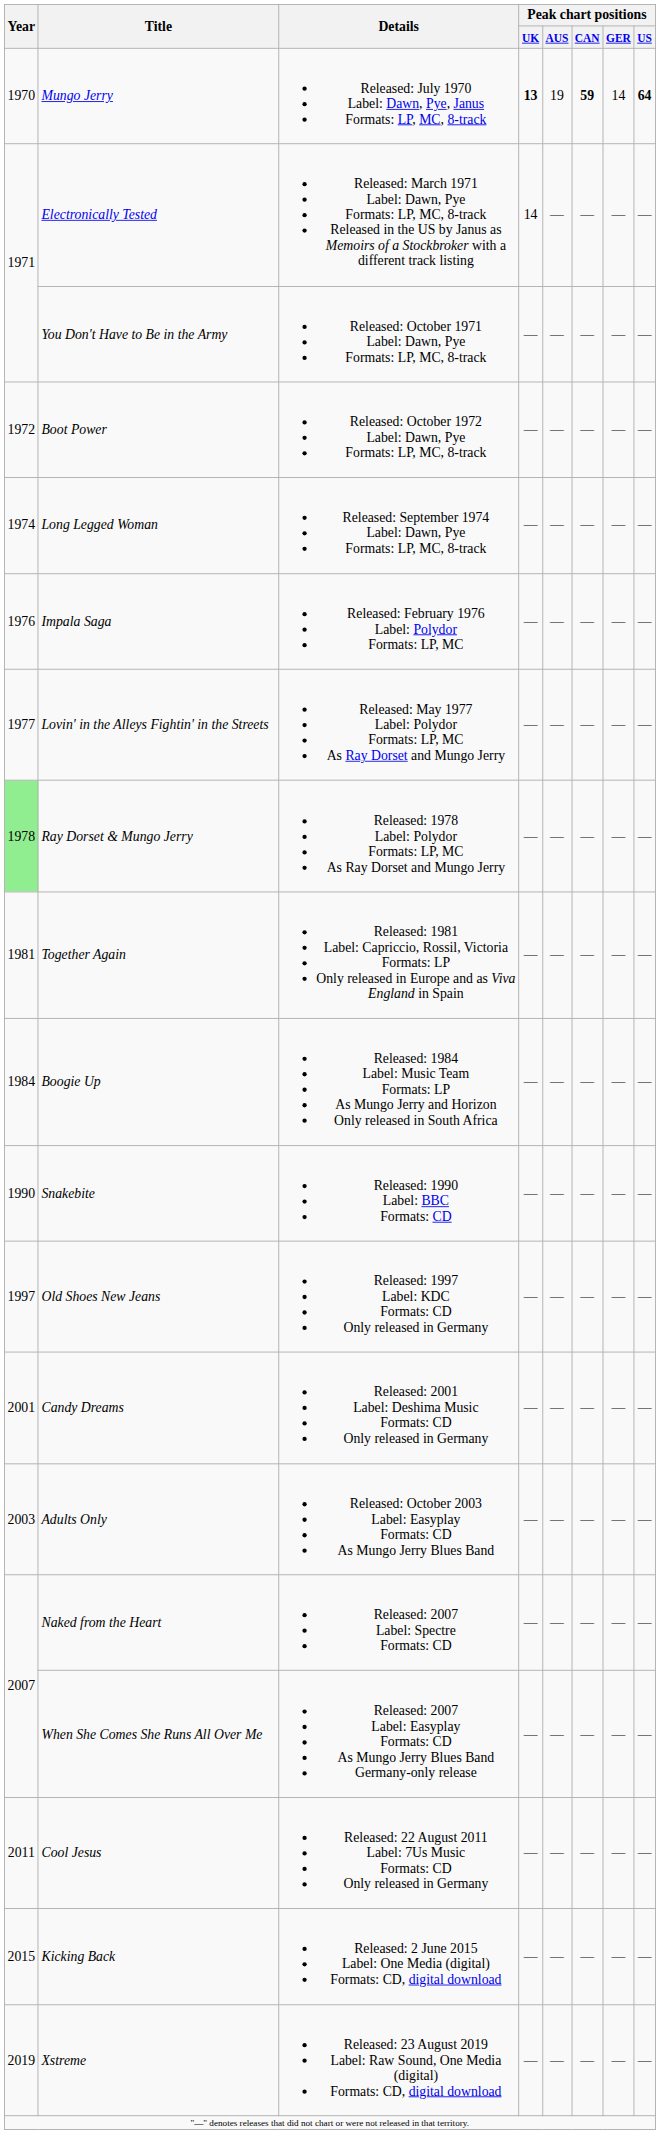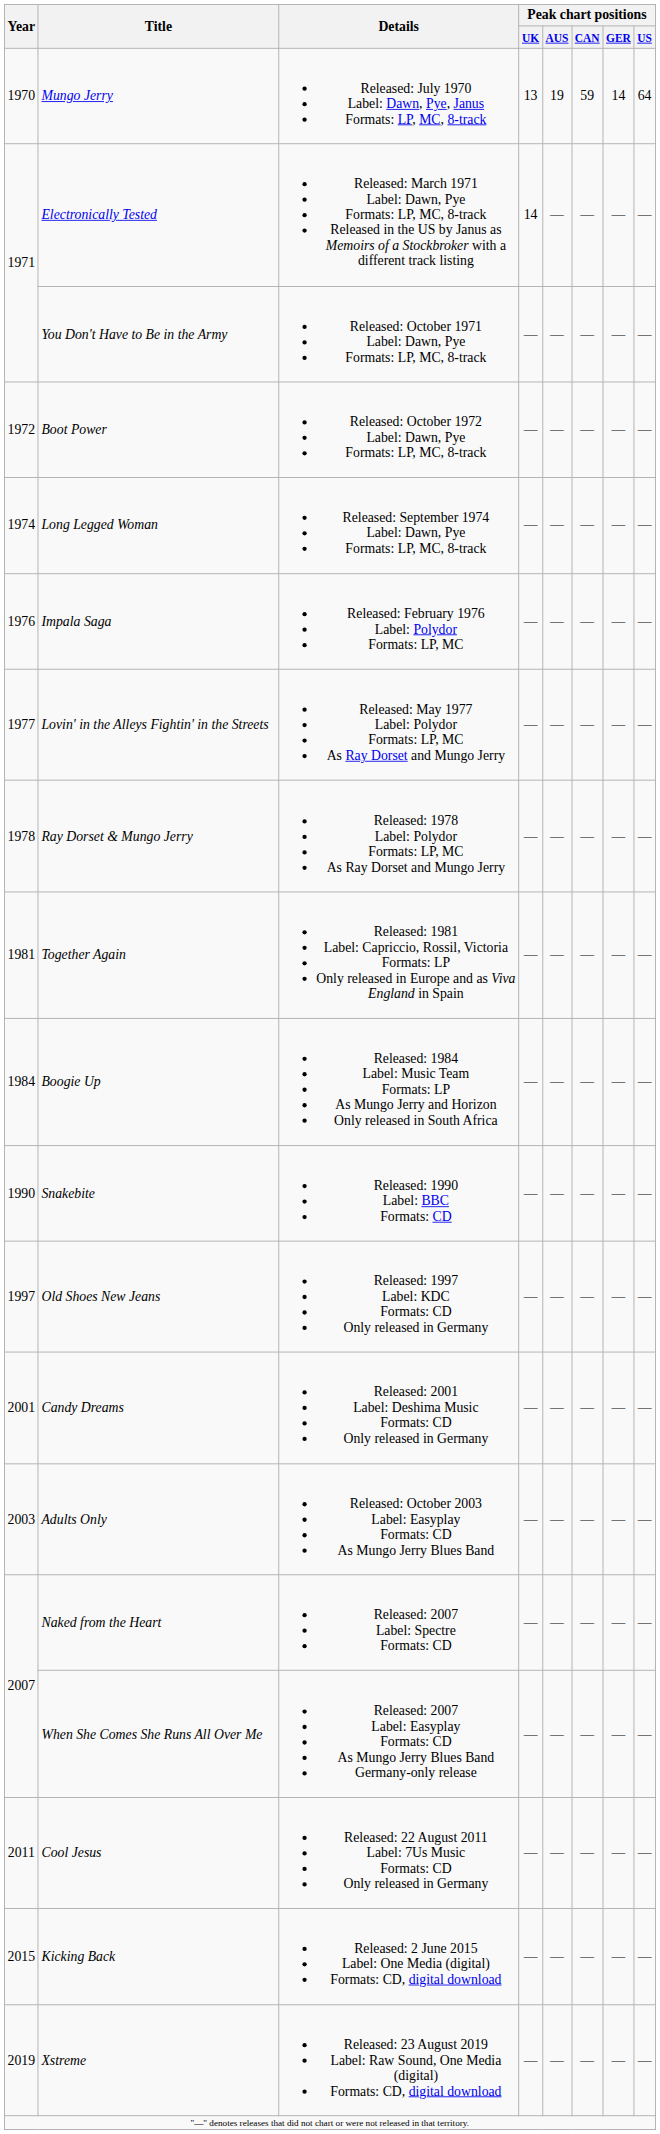(531, 96) bold -> (531, 96) normal
(587, 96) bold -> (587, 96) normal
(645, 96) bold -> (645, 96) normal
(21, 836) lightgreen background -> (21, 836) no background
